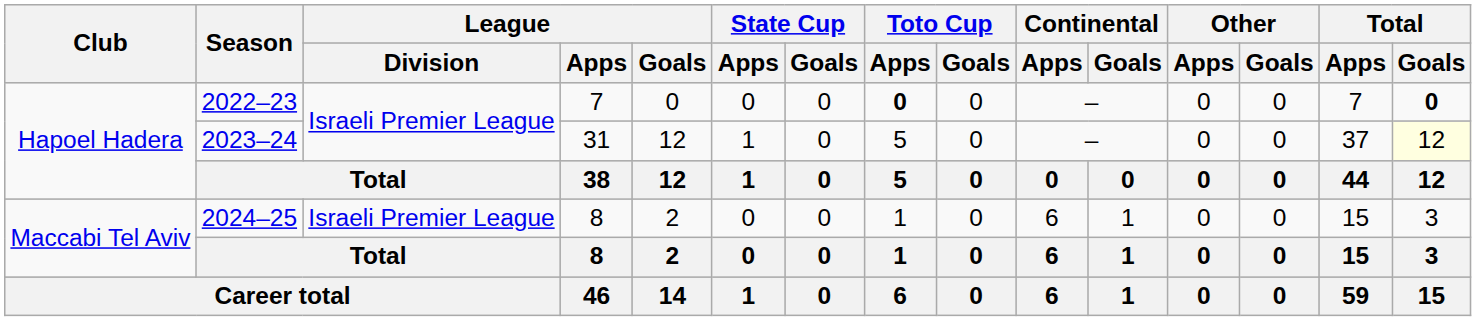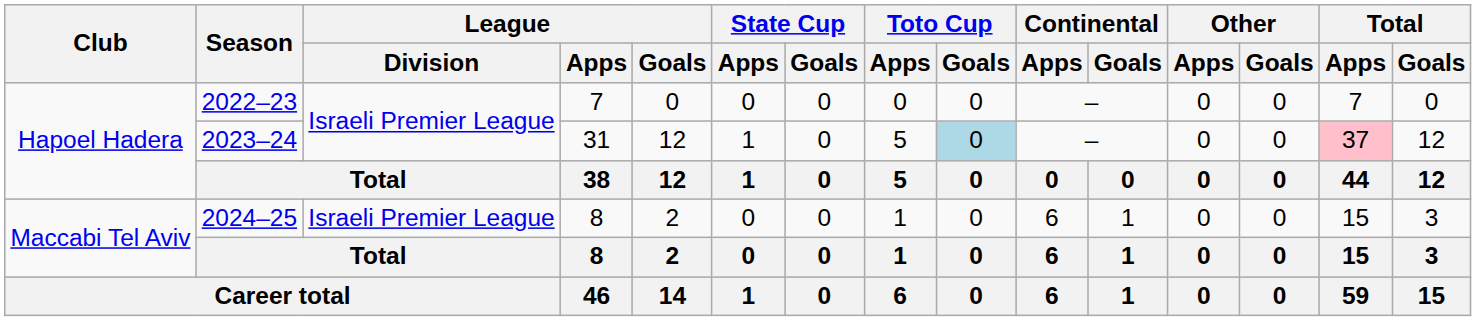(900, 101) bold -> (900, 101) normal
(1431, 101) bold -> (1431, 101) normal
(976, 140) no background -> (976, 140) lightblue background
(1356, 140) no background -> (1356, 140) pink background
(1431, 140) lightyellow background -> (1431, 140) no background
